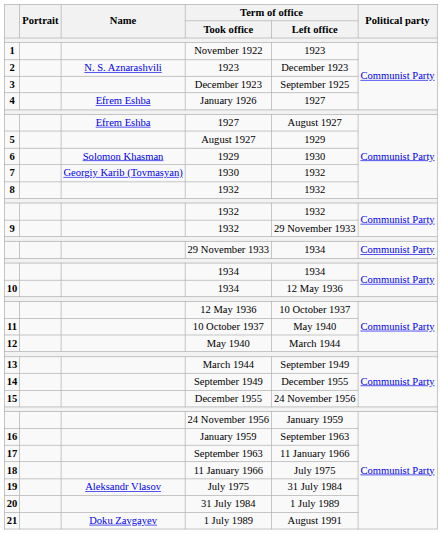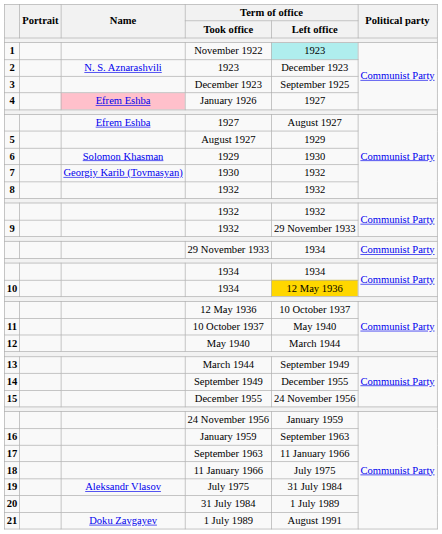(315, 51) no background -> (315, 51) paleturquoise background
(123, 101) no background -> (123, 101) pink background
(315, 288) no background -> (315, 288) gold background
